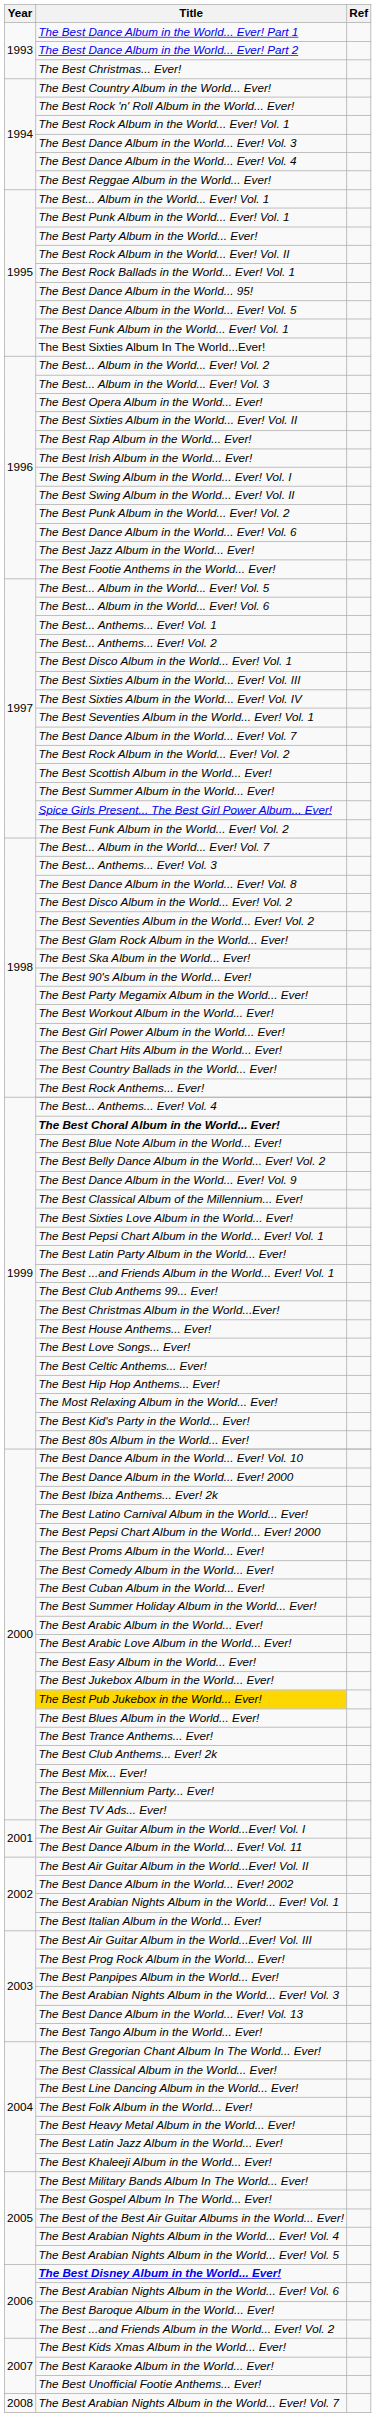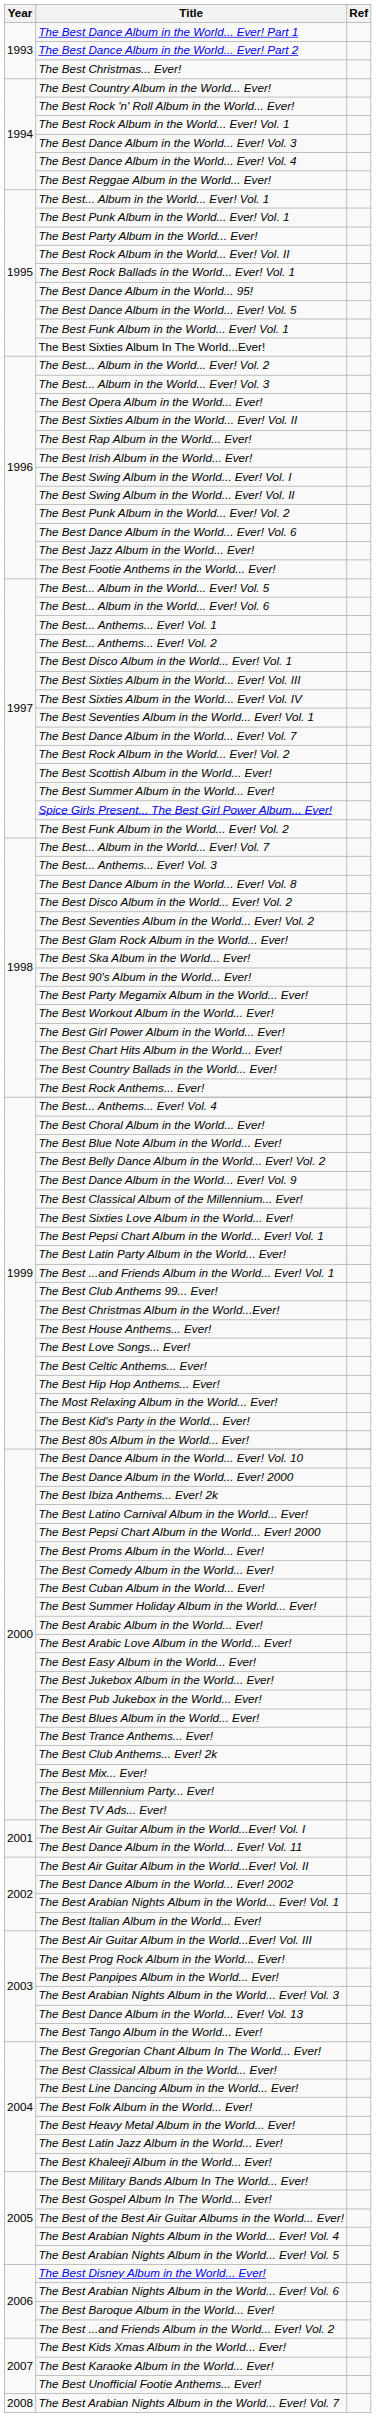(159, 1125) bold -> (151, 1125) normal
(150, 1699) gold background -> (150, 1699) no background
(160, 2273) bold -> (152, 2273) normal
